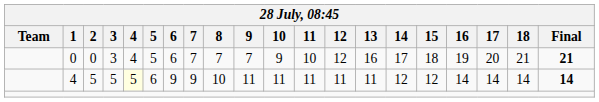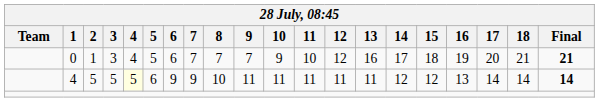(93, 58) 0 -> (93, 58) 1
(462, 79) 14 -> (462, 79) 13
